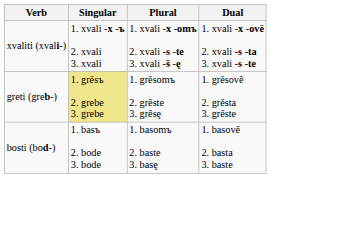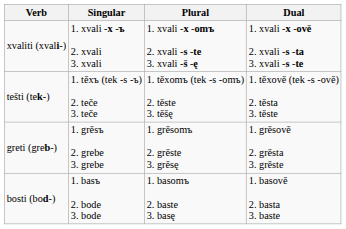+ row: (28, 96)
(87, 96) khaki background -> (87, 147) no background
